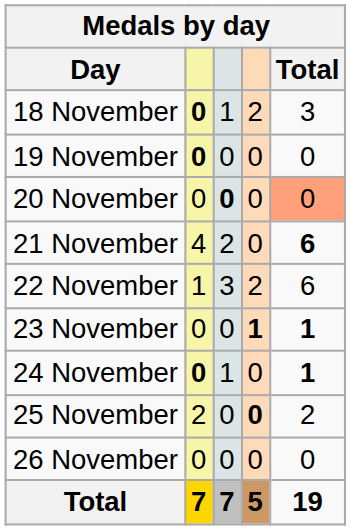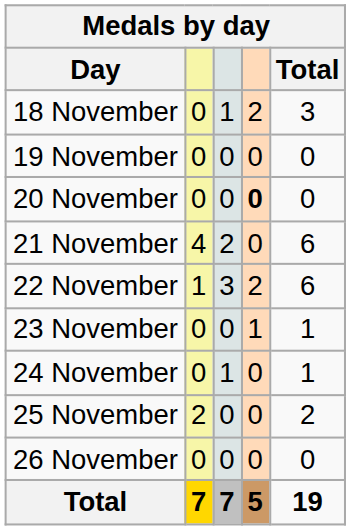(199, 113) bold -> (199, 113) normal
(199, 156) bold -> (199, 156) normal
(227, 199) bold -> (227, 199) normal
(255, 199) normal -> (255, 199) bold
(308, 199) lightsalmon background -> (308, 199) no background
(308, 243) bold -> (308, 243) normal
(255, 329) bold -> (255, 329) normal
(308, 329) bold -> (308, 329) normal
(199, 373) bold -> (199, 373) normal
(308, 373) bold -> (308, 373) normal
(255, 416) bold -> (255, 416) normal
